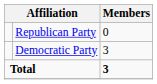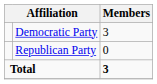rows swapped: (56, 50) <-> (56, 32)
